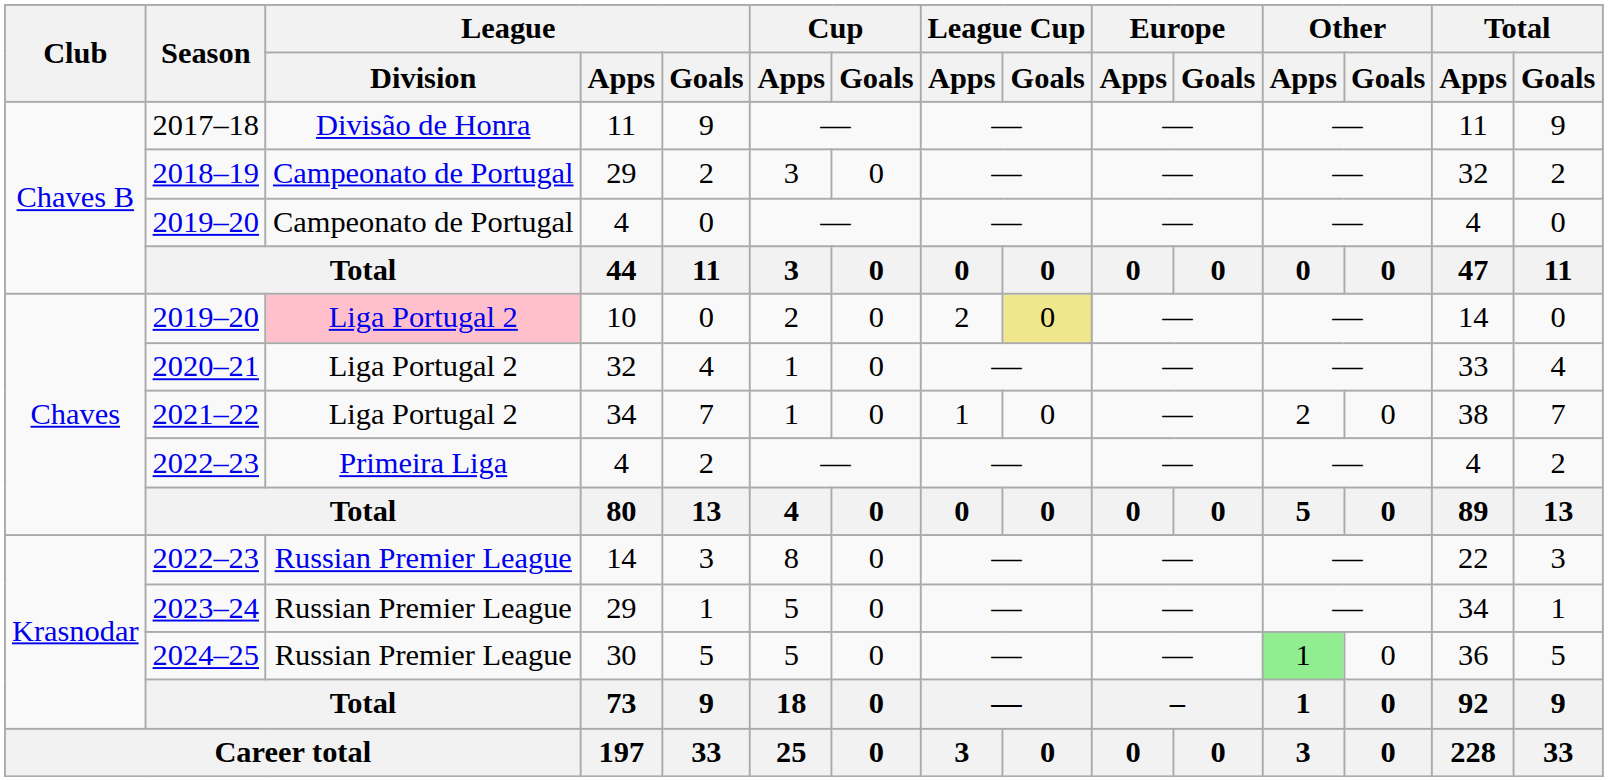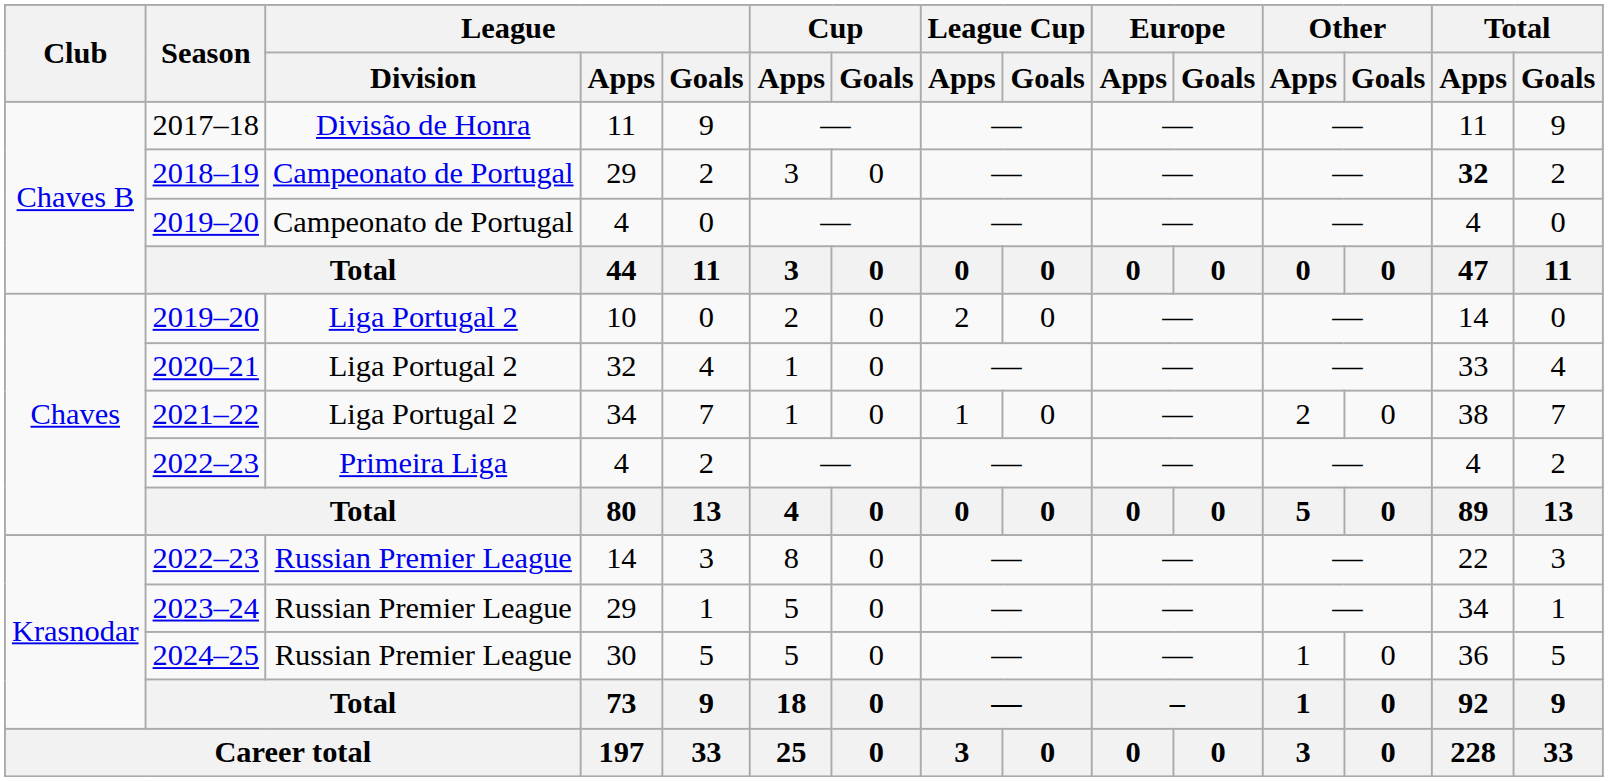(1473, 173) normal -> (1473, 173) bold
(423, 317) pink background -> (423, 317) no background
(1048, 317) khaki background -> (1048, 317) no background
(1303, 655) lightgreen background -> (1303, 655) no background
